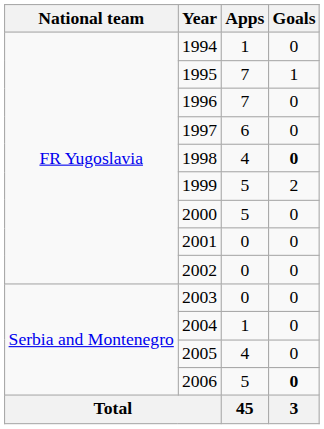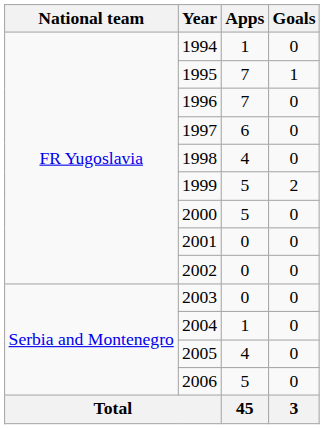(294, 158) bold -> (294, 158) normal
(294, 381) bold -> (294, 381) normal
